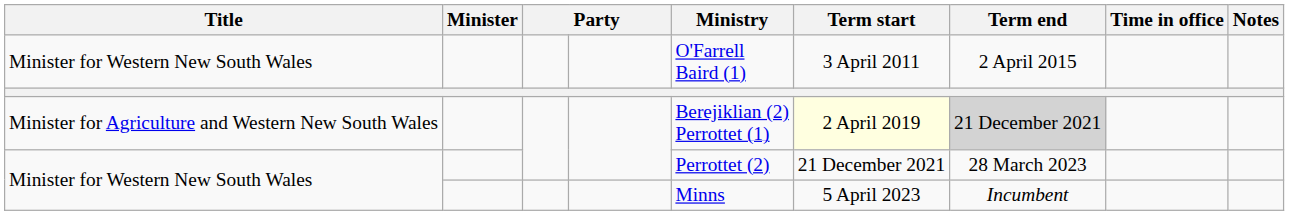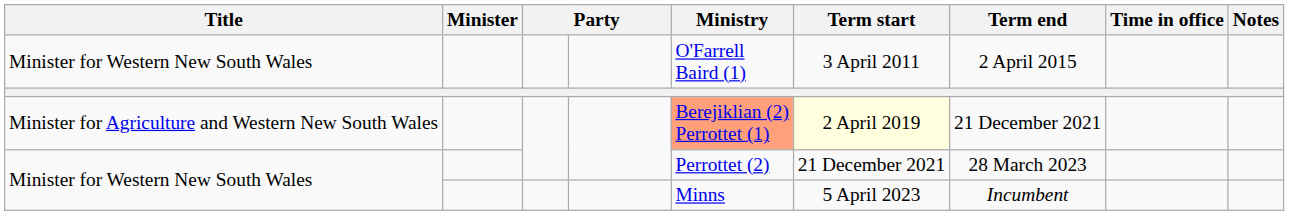(732, 122) no background -> (732, 122) lightsalmon background
(1028, 122) lightgrey background -> (1028, 122) no background
